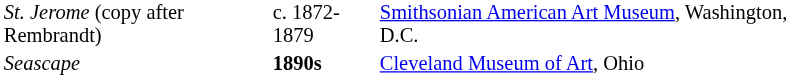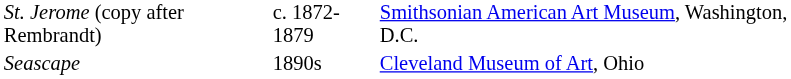(297, 63) bold -> (297, 63) normal
